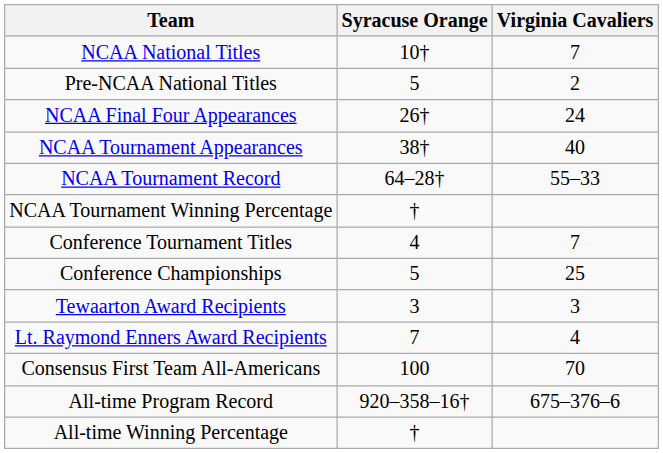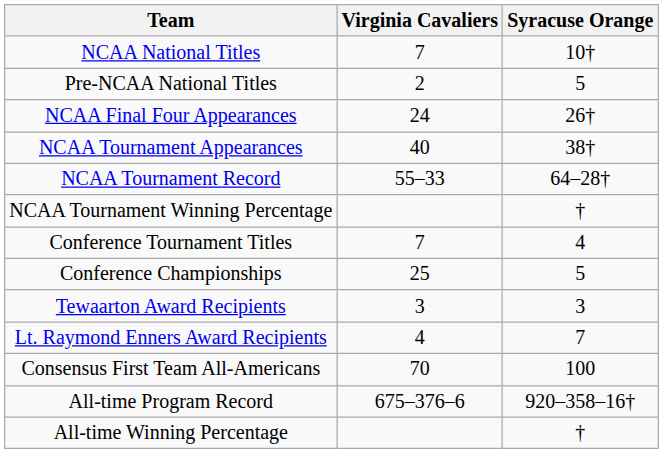columns swapped: (415, 20) <-> (575, 20)
